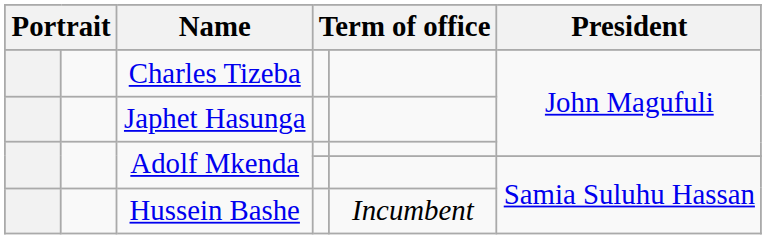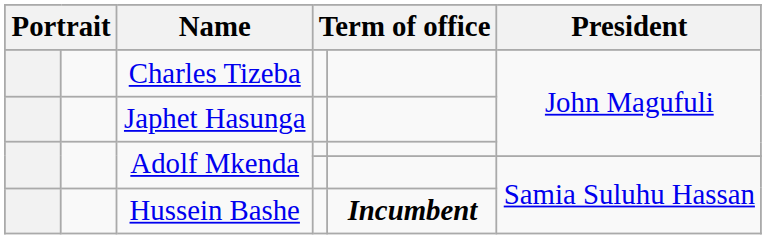(413, 210) normal -> (412, 210) bold
